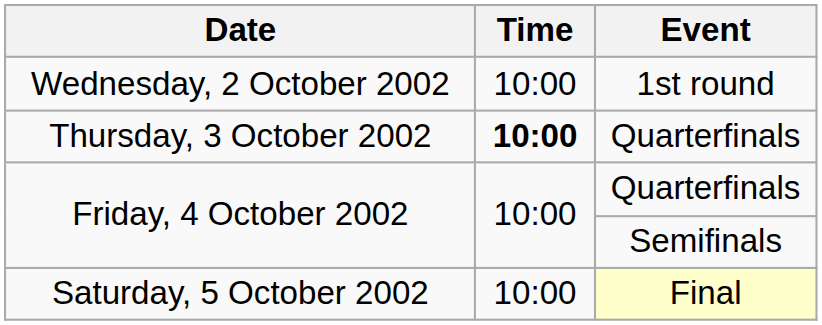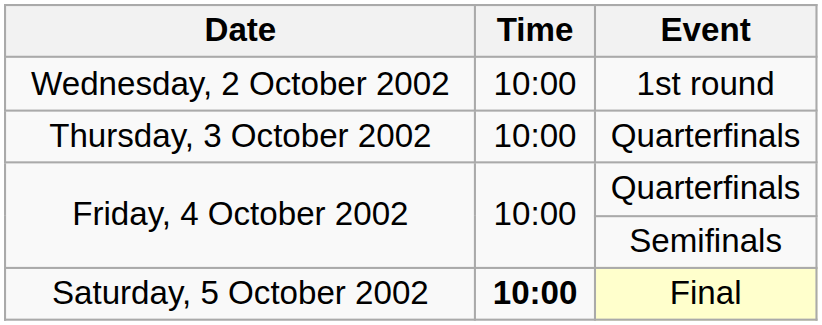(535, 135) bold -> (535, 135) normal
(535, 293) normal -> (535, 293) bold
